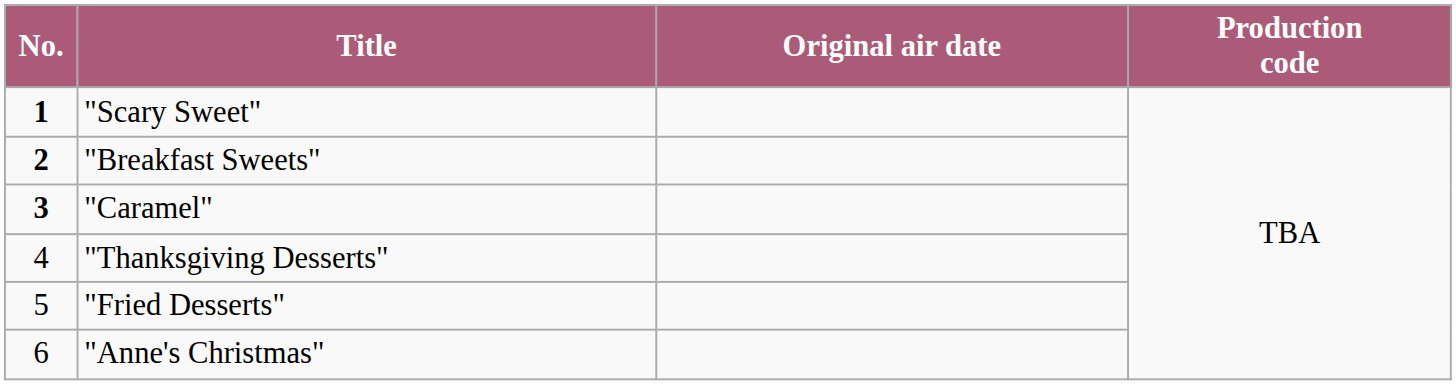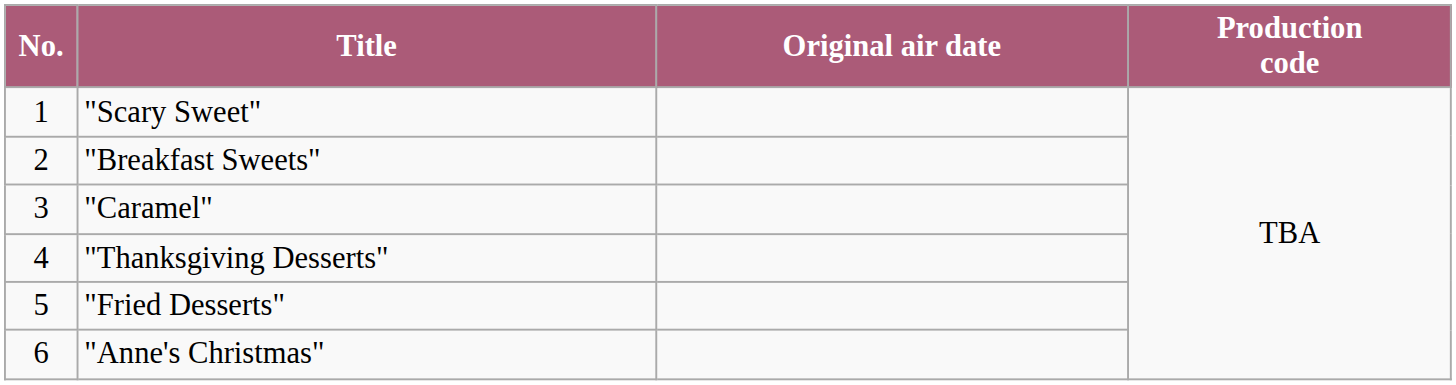(41, 111) bold -> (41, 111) normal
(41, 160) bold -> (41, 160) normal
(41, 208) bold -> (41, 208) normal
